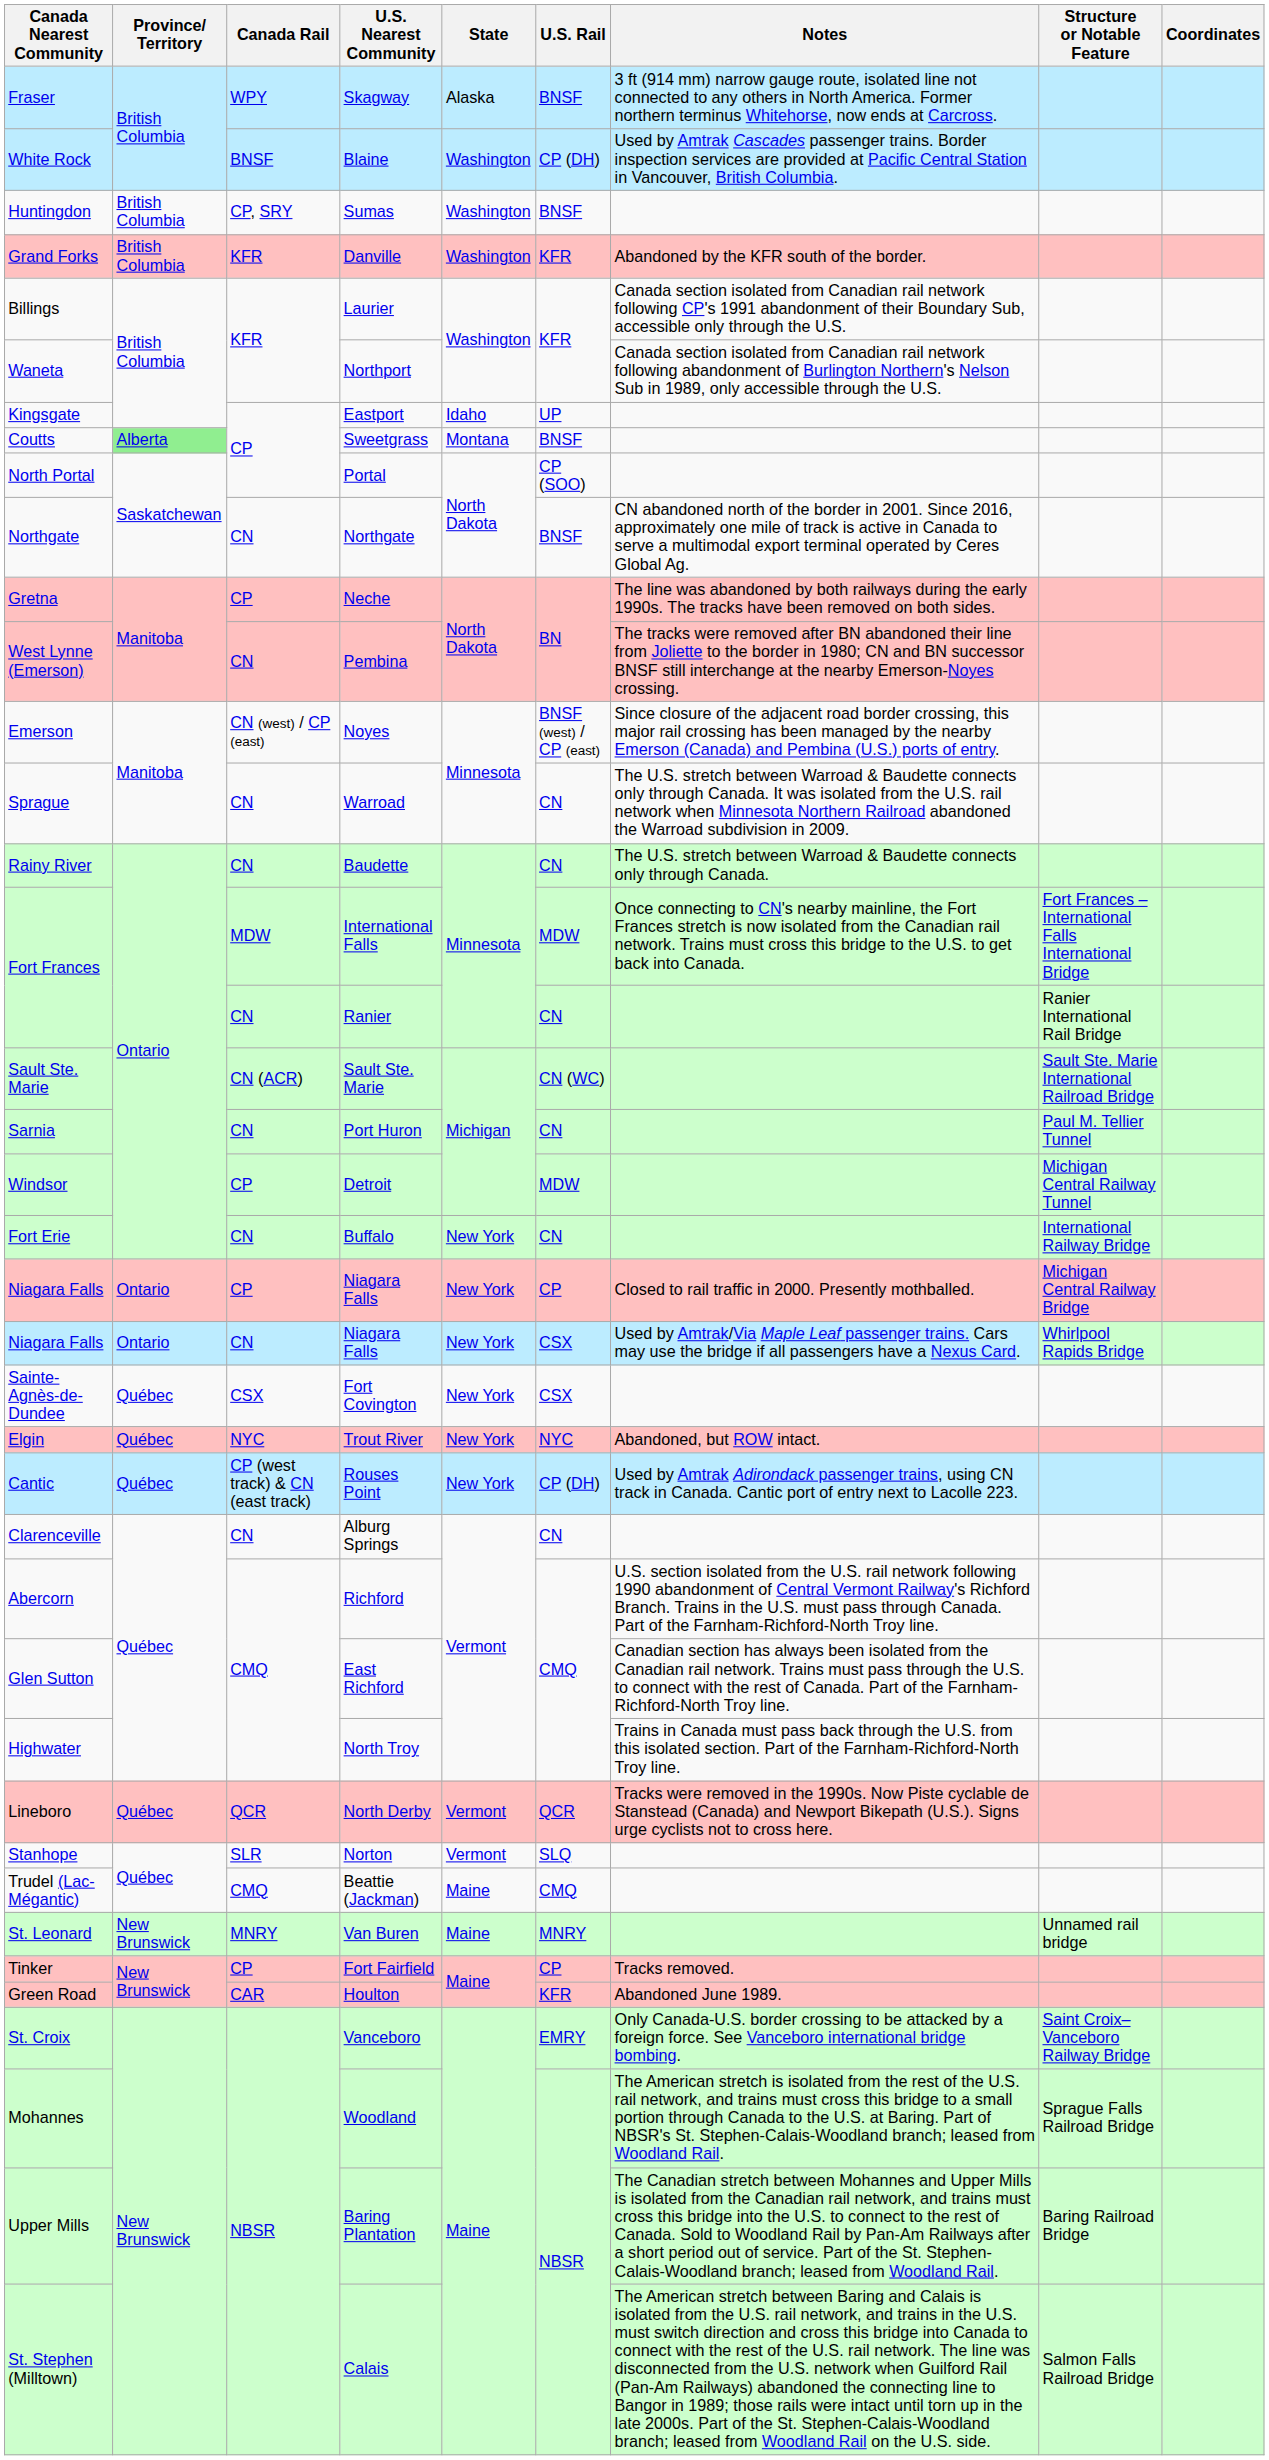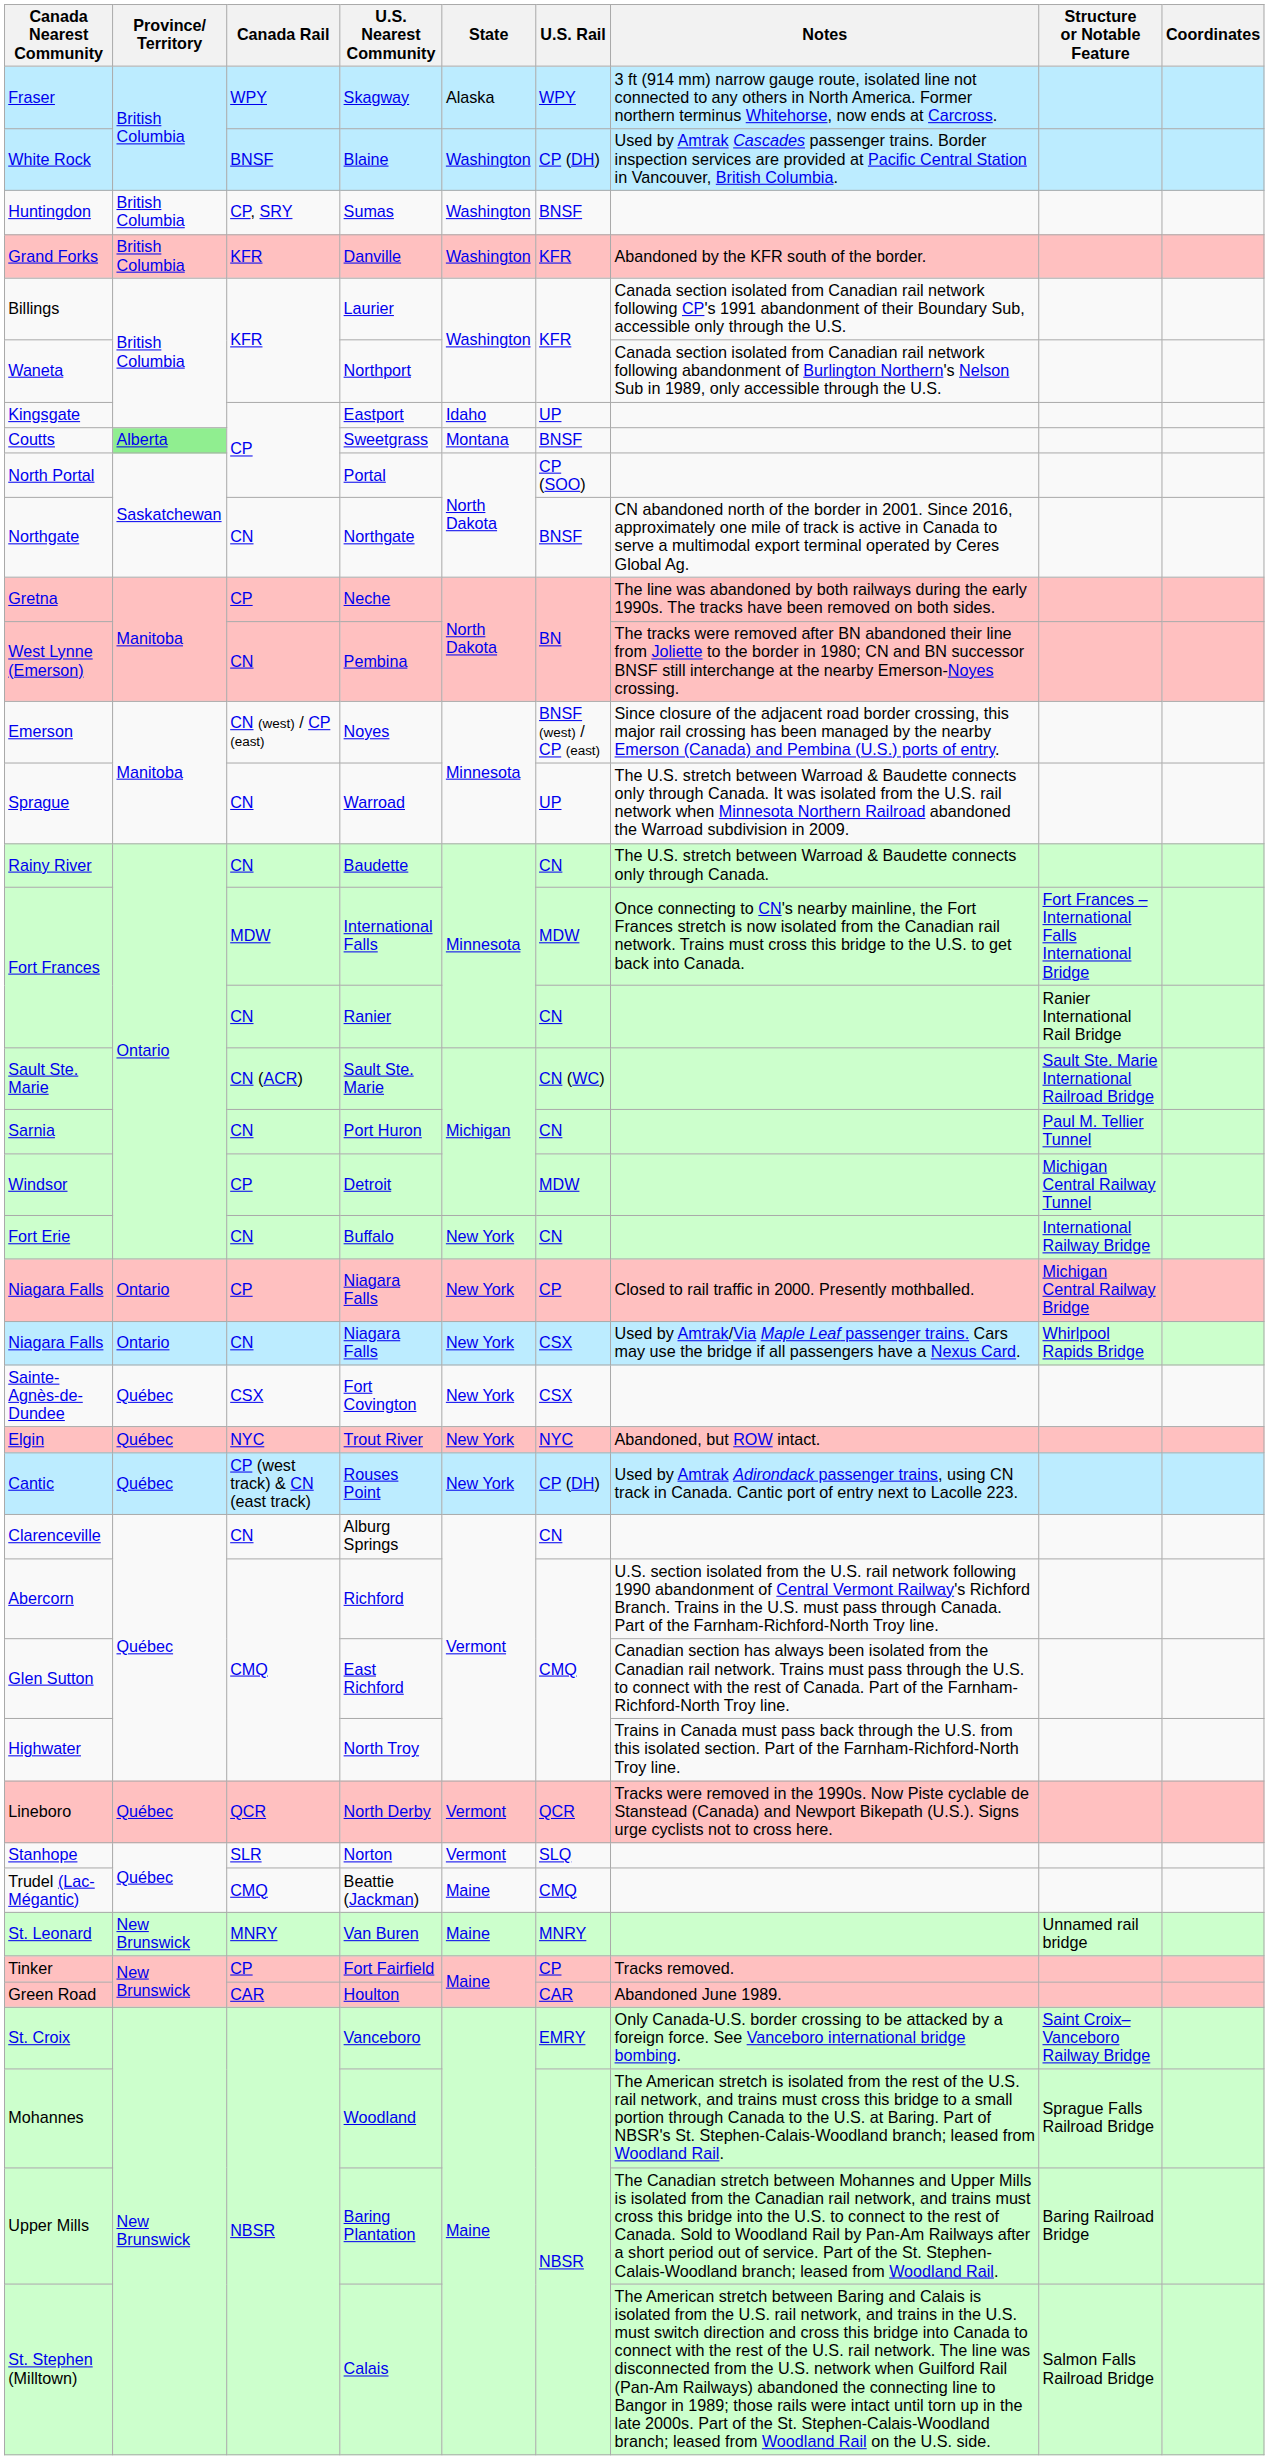(561, 97) BNSF -> (557, 97) WPY
(551, 803) CN -> (550, 803) UP
(555, 1994) KFR -> (556, 1994) CAR
